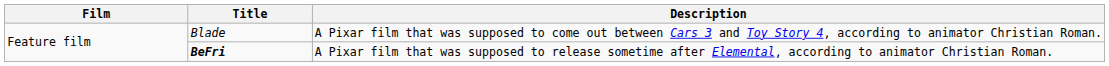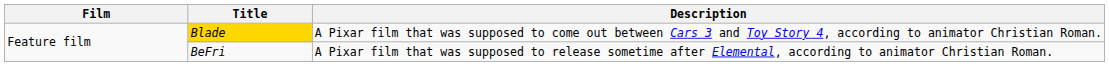(208, 33) no background -> (208, 33) gold background
(208, 52) bold -> (208, 52) normal
